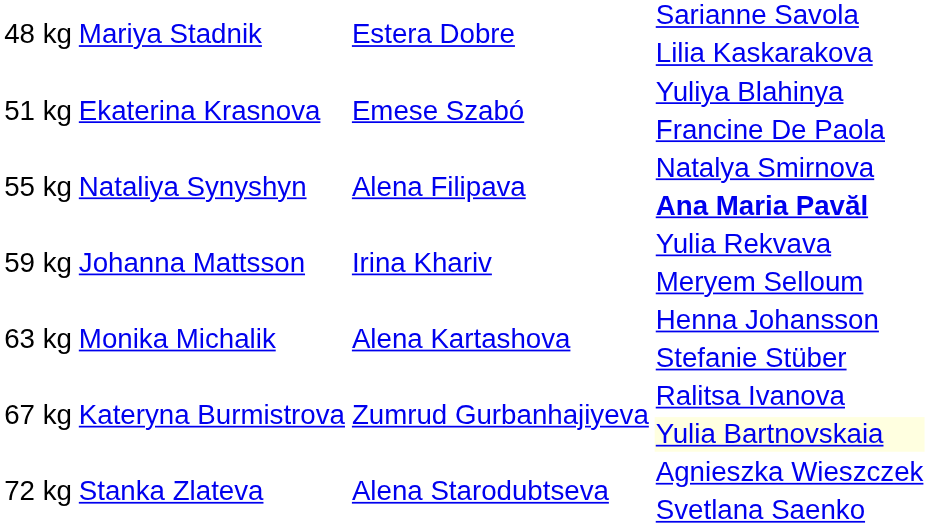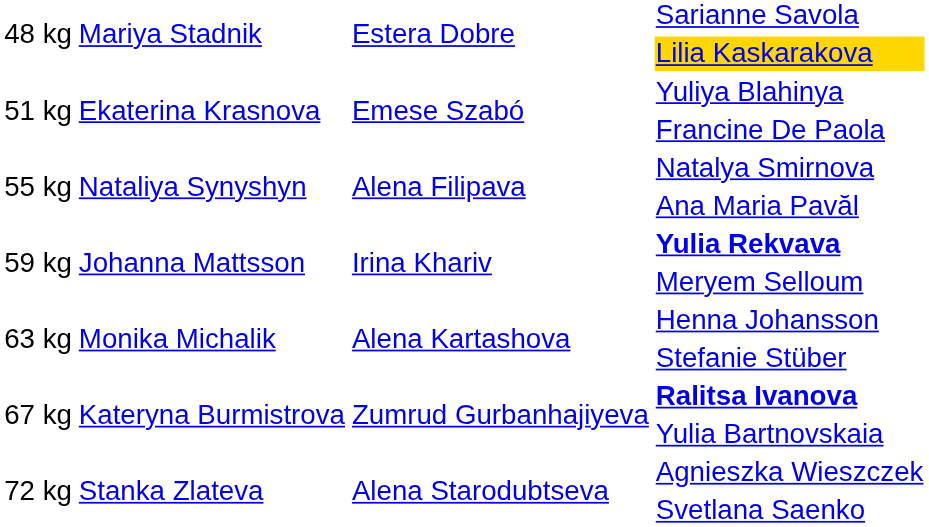(764, 53) no background -> (764, 53) gold background
(762, 205) bold -> (757, 205) normal
(743, 243) normal -> (748, 243) bold
(750, 395) normal -> (757, 395) bold
(770, 434) lightyellow background -> (770, 434) no background
